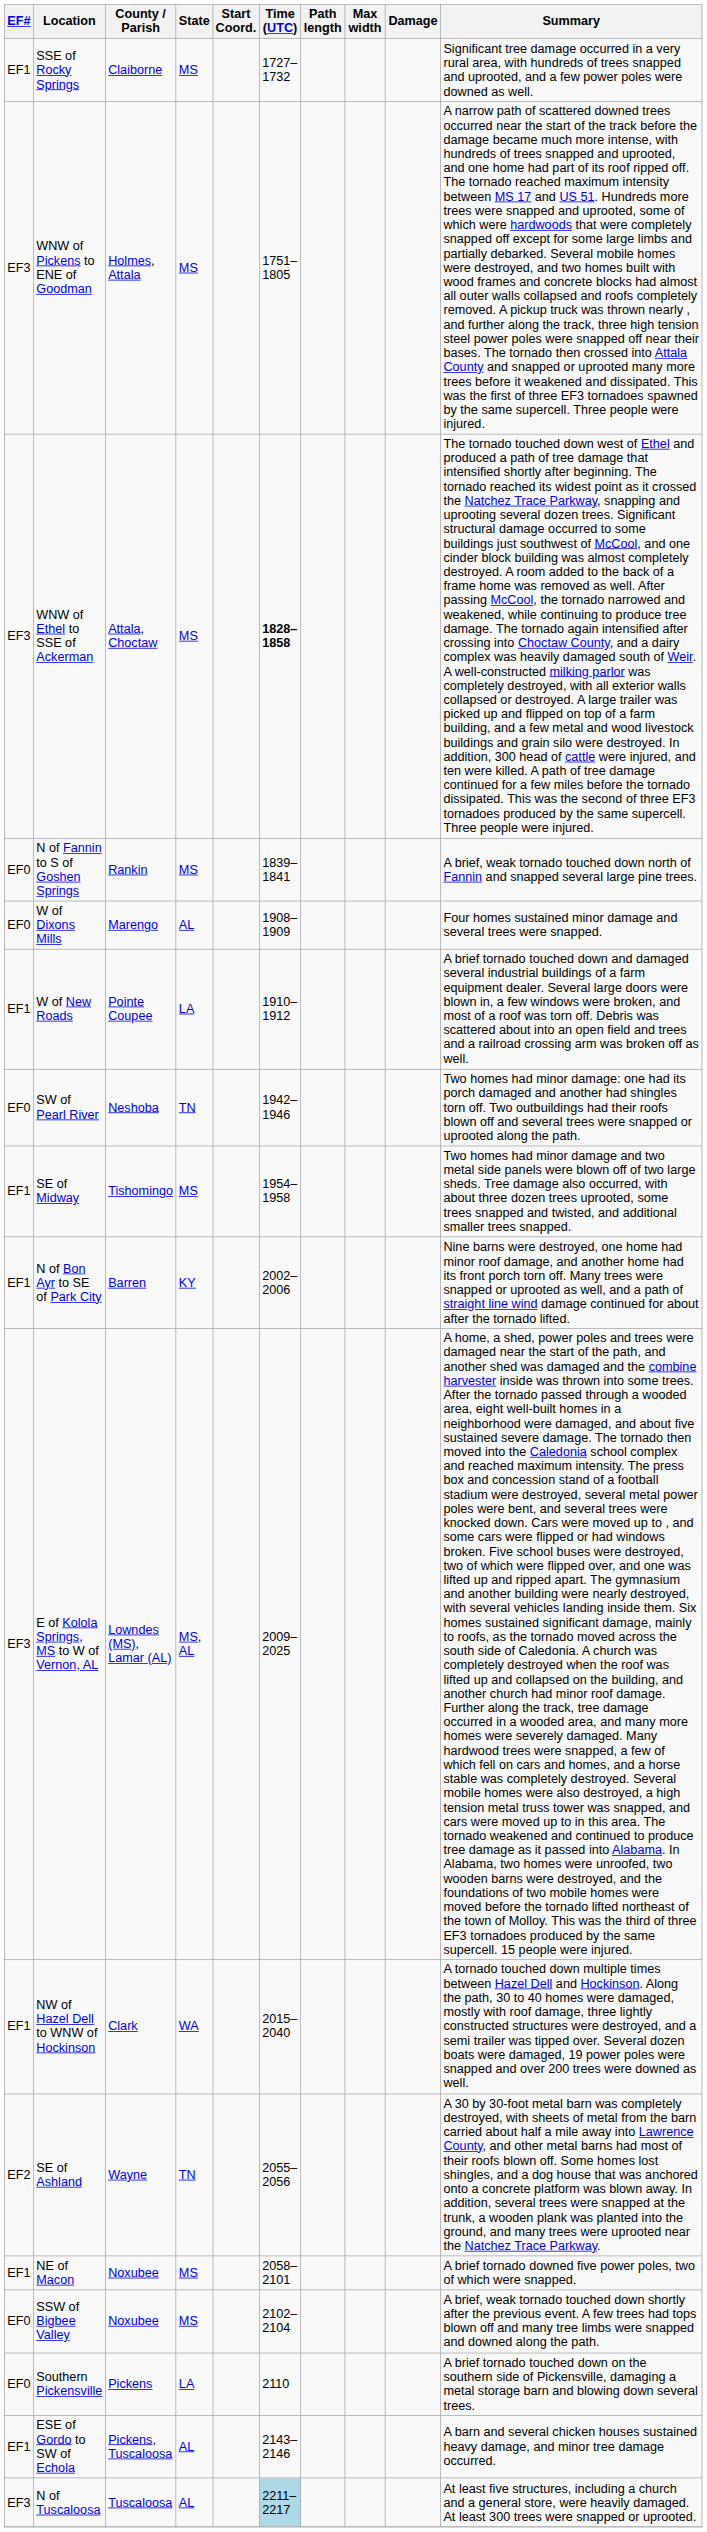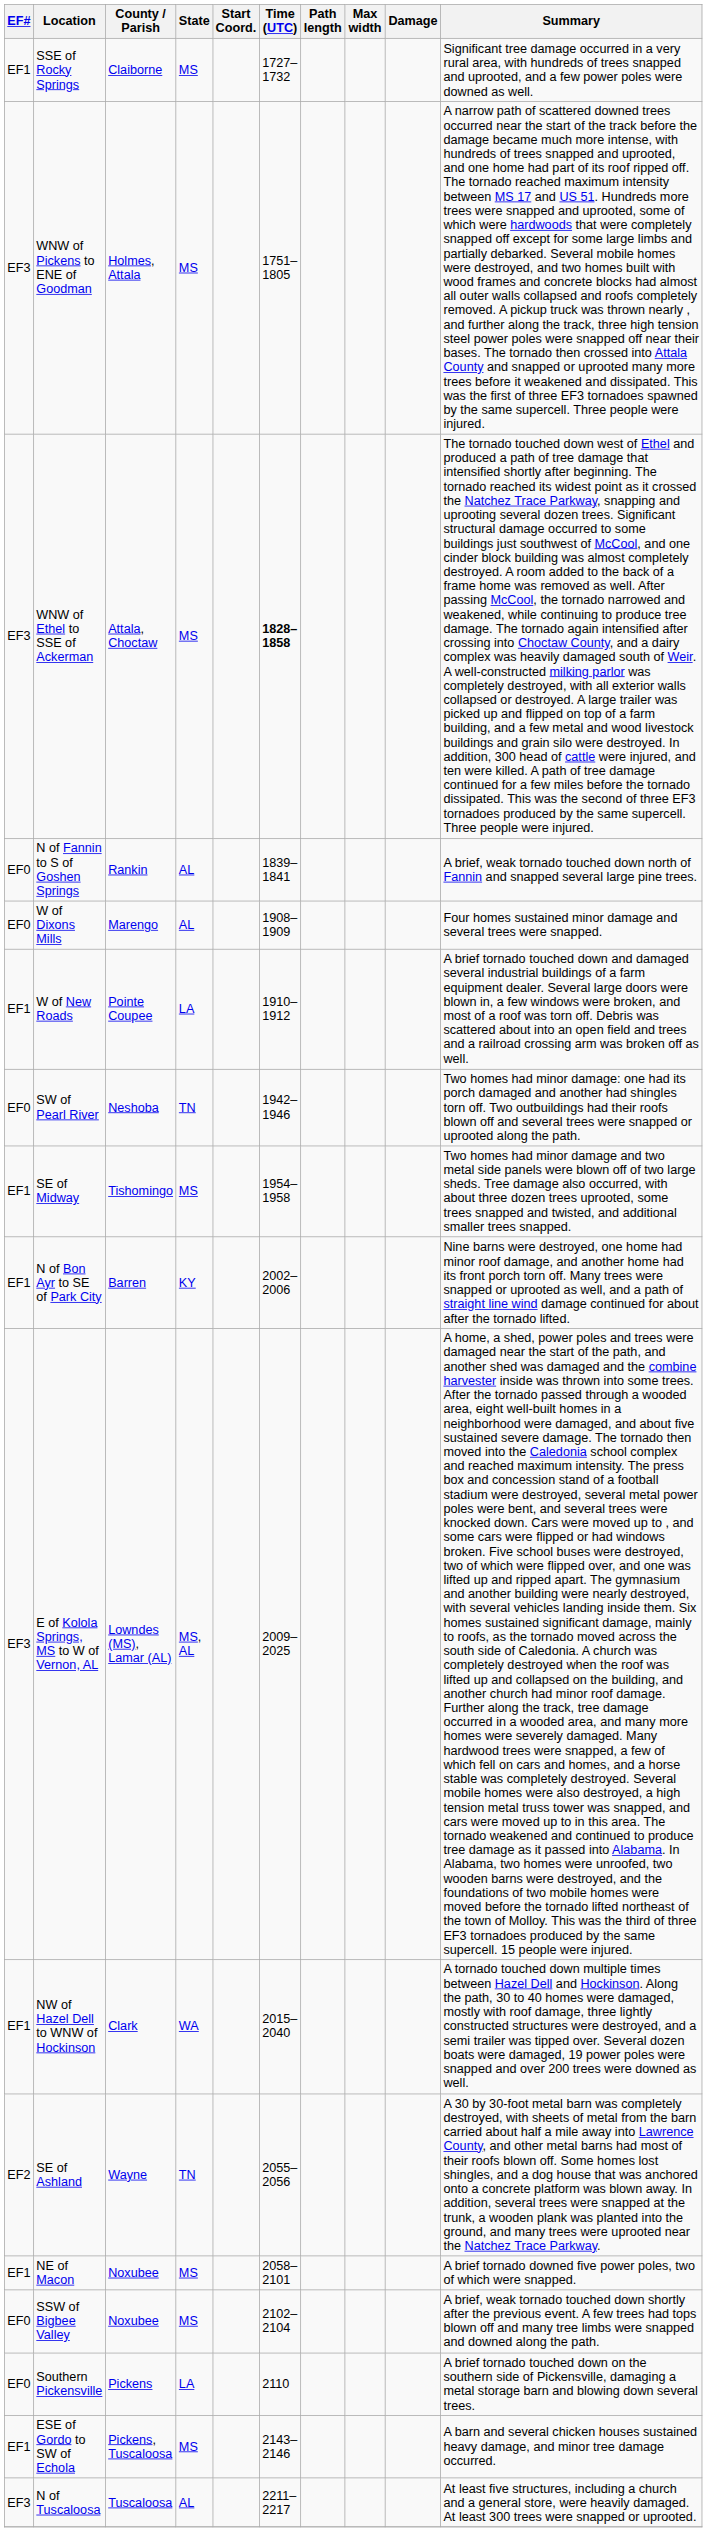(188, 869) MS -> (187, 869) AL
(187, 2446) AL -> (188, 2446) MS
(279, 2502) lightblue background -> (279, 2502) no background
